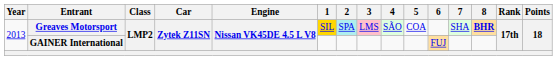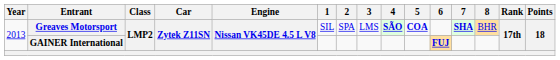(327, 27) gold background -> (327, 27) no background
(347, 27) paleturquoise background -> (347, 27) no background
(369, 27) pink background -> (369, 27) no background
(392, 27) normal -> (393, 27) bold
(416, 27) normal -> (417, 27) bold
(460, 27) normal -> (463, 27) bold
(484, 27) bold -> (487, 27) normal
(438, 42) normal -> (441, 42) bold
